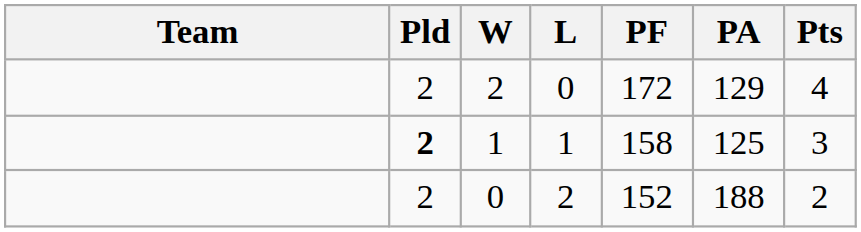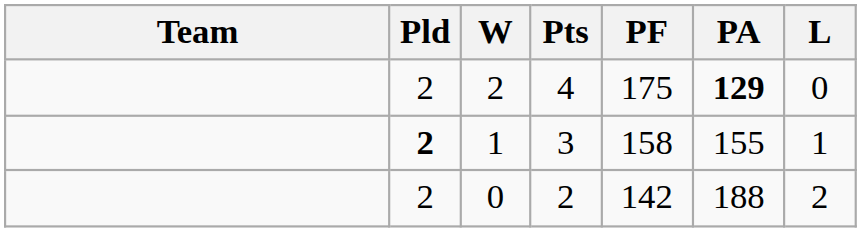columns swapped: (566, 32) <-> (820, 32)
(647, 87) 172 -> (647, 87) 175
(739, 87) normal -> (739, 87) bold
(739, 142) 125 -> (739, 142) 155
(647, 197) 152 -> (647, 197) 142
